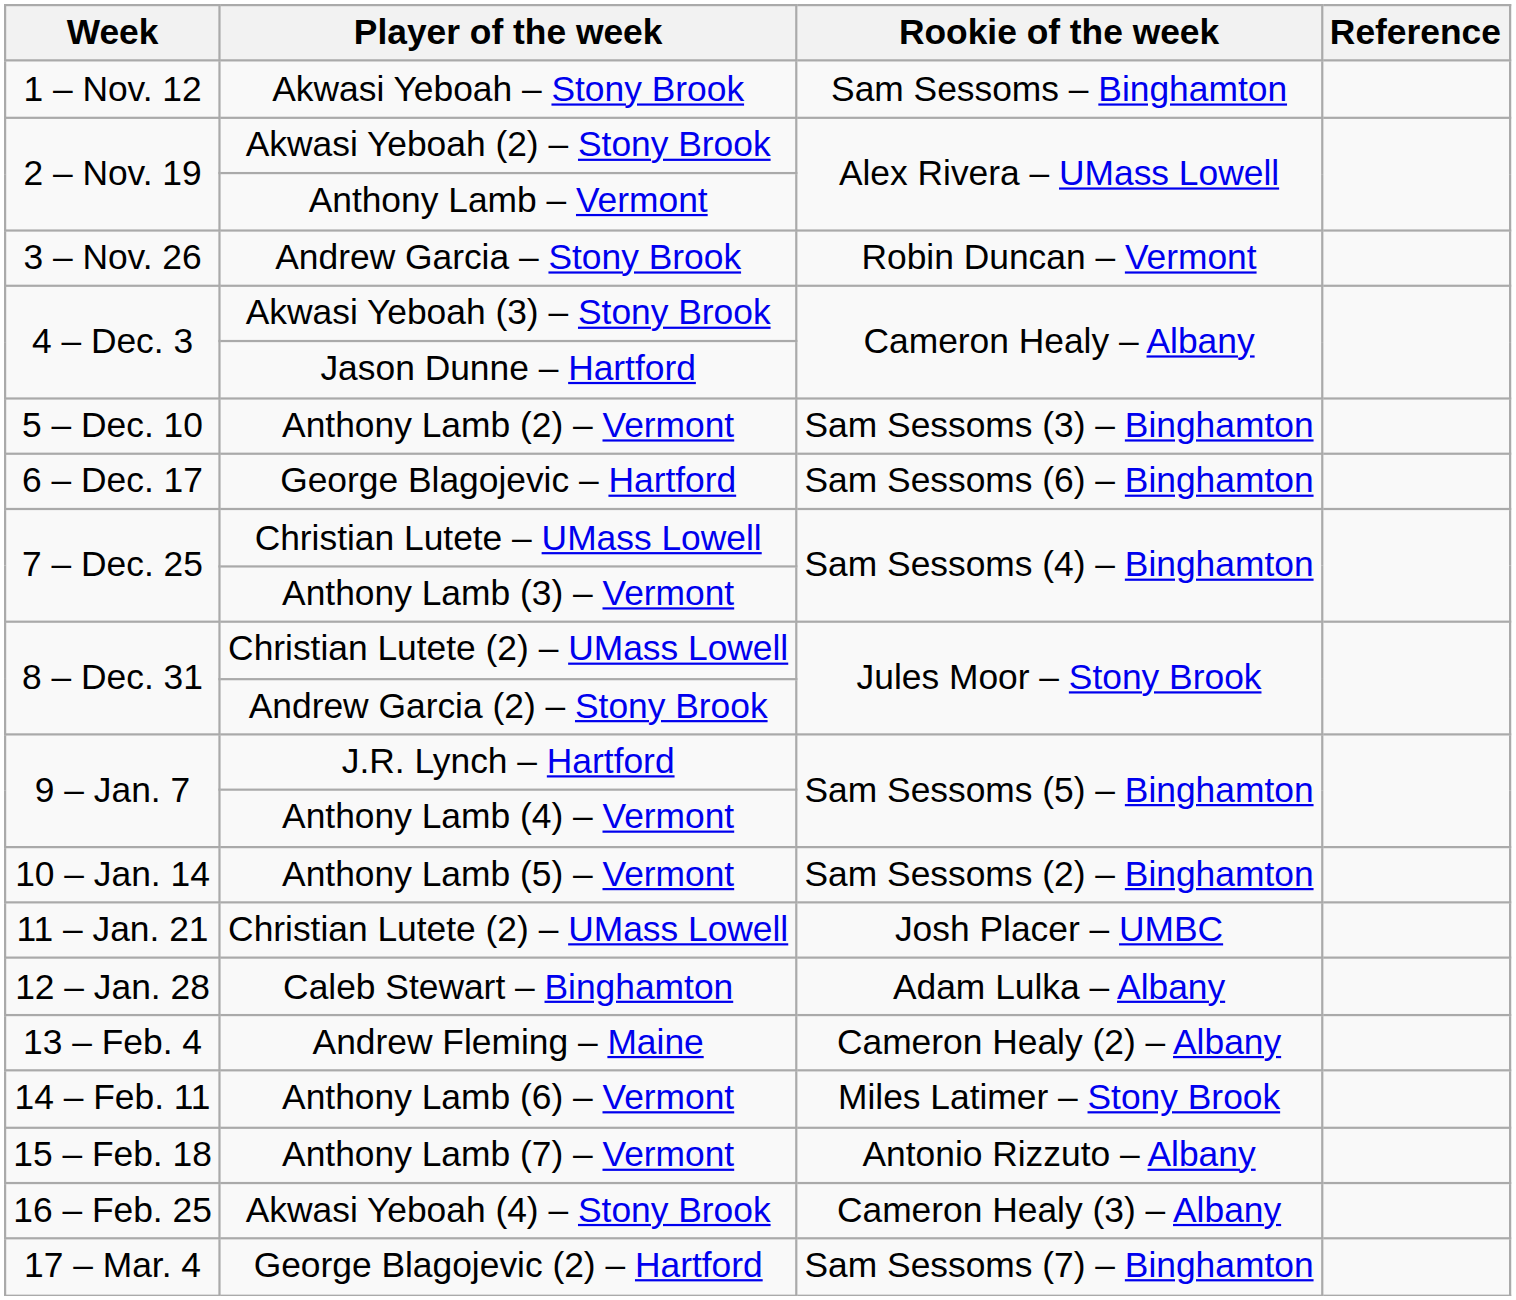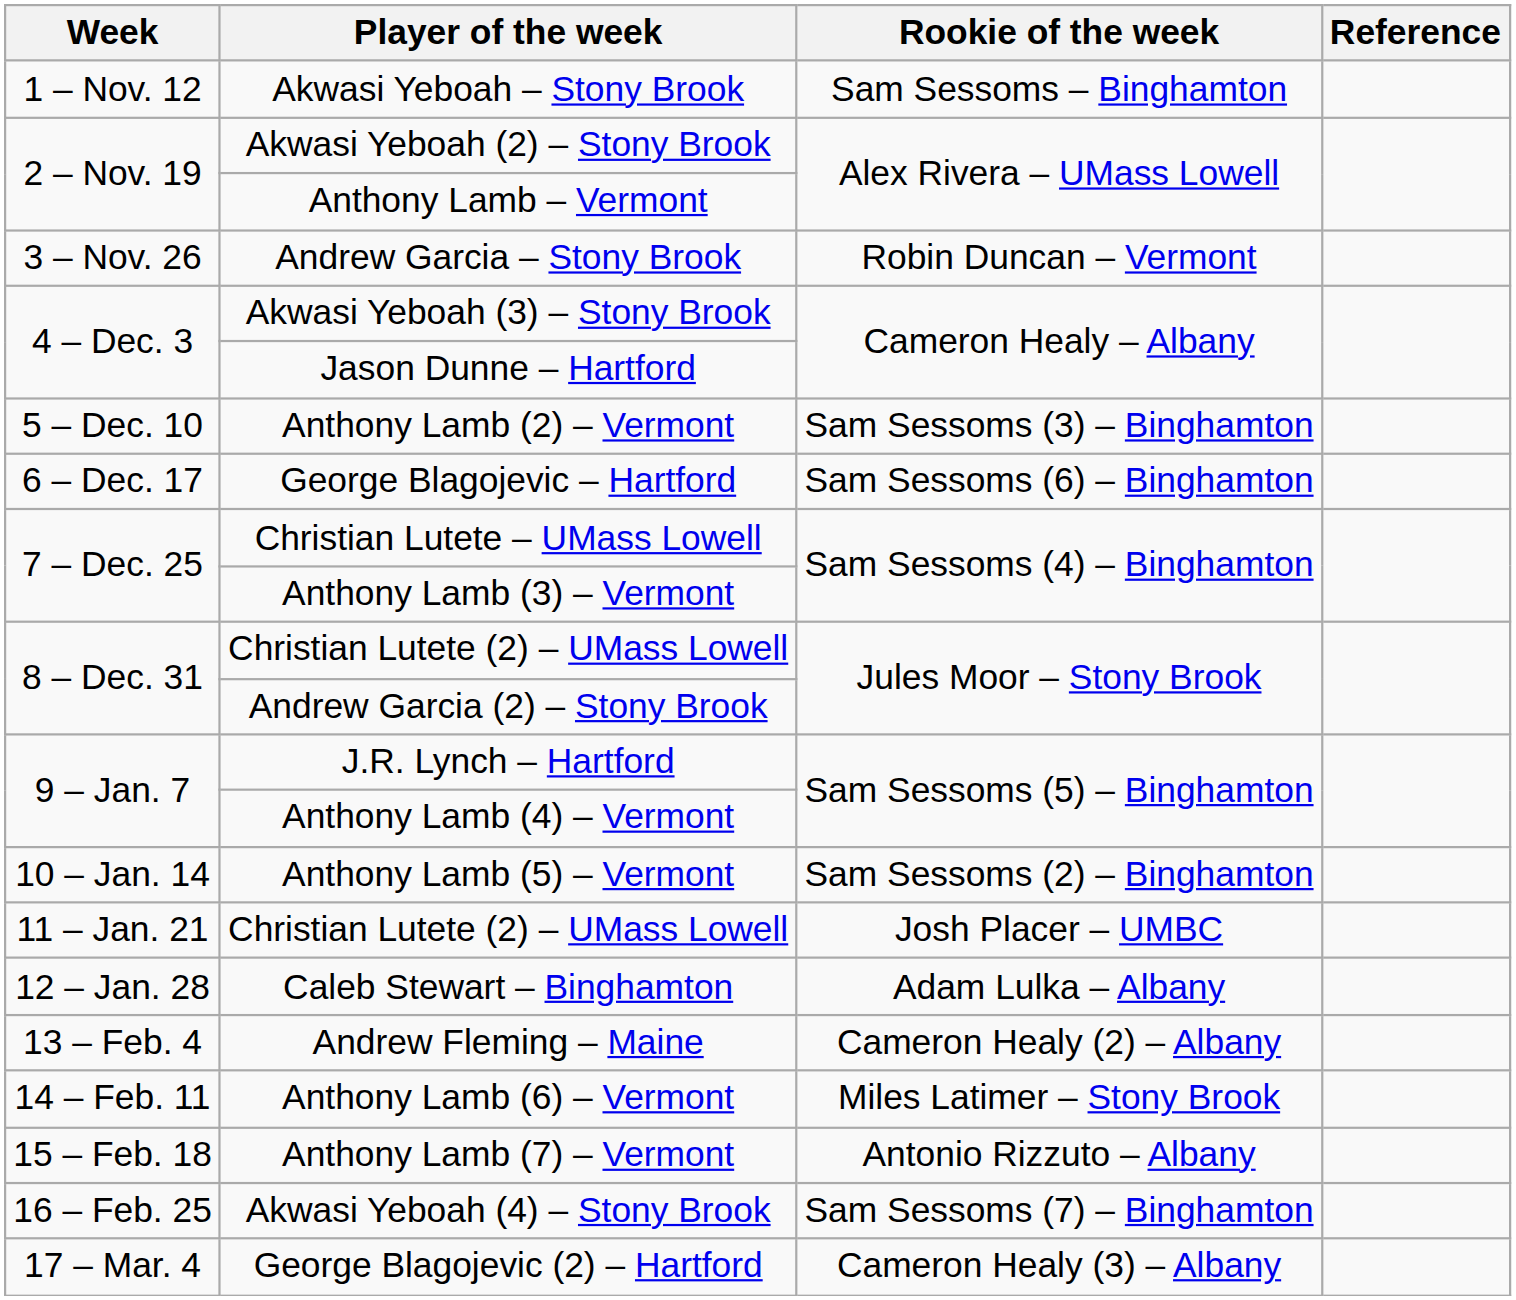(1059, 1210) Cameron Healy (3) – Albany -> (1059, 1210) Sam Sessoms (7) – Binghamton
(1059, 1266) Sam Sessoms (7) – Binghamton -> (1059, 1266) Cameron Healy (3) – Albany
